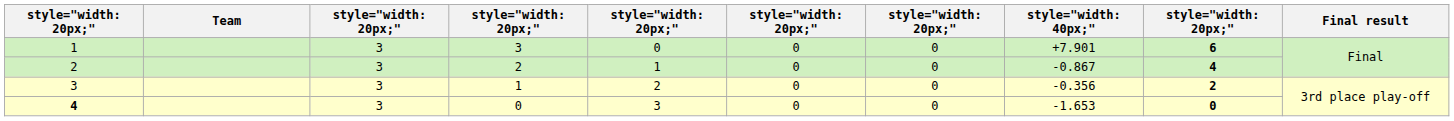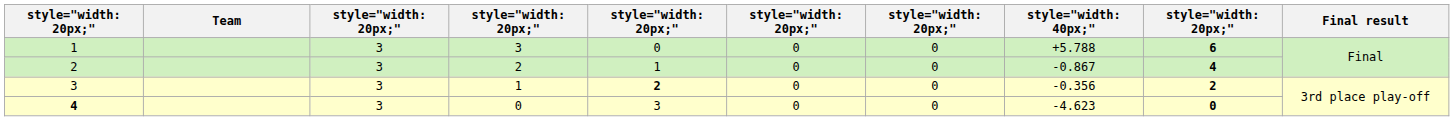(1074, 47) +7.901 -> (1074, 47) +5.788
(657, 86) normal -> (657, 86) bold
(1074, 106) -1.653 -> (1074, 106) -4.623
